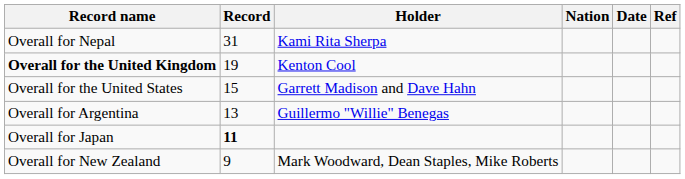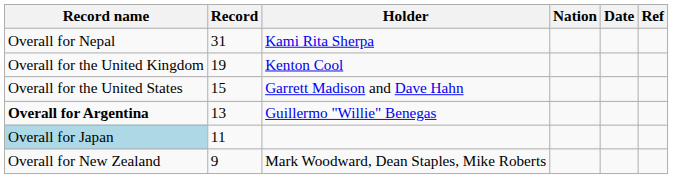(112, 64) bold -> (106, 64) normal
(73, 112) normal -> (78, 112) bold
(61, 137) no background -> (61, 137) lightblue background
(230, 137) bold -> (218, 137) normal
